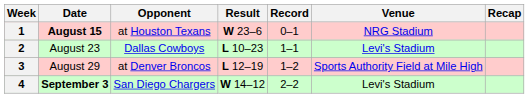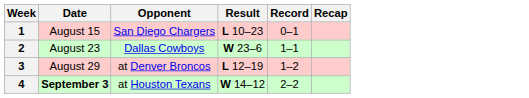- column: (398, 13)
(75, 31) bold -> (75, 31) normal
(164, 31) at Houston Texans -> (164, 31) San Diego Chargers
(243, 31) W 23–6 -> (243, 31) L 10–23
(243, 48) L 10–23 -> (243, 48) W 23–6
(164, 84) San Diego Chargers -> (164, 84) at Houston Texans
